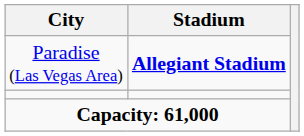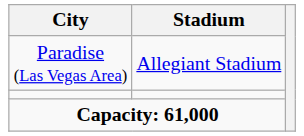(209, 62) bold -> (209, 62) normal
